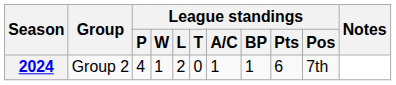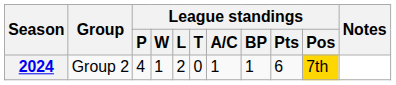(317, 67) no background -> (317, 67) gold background
